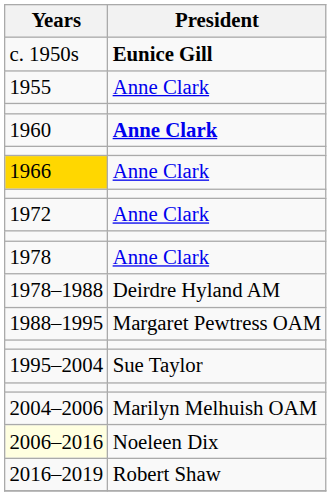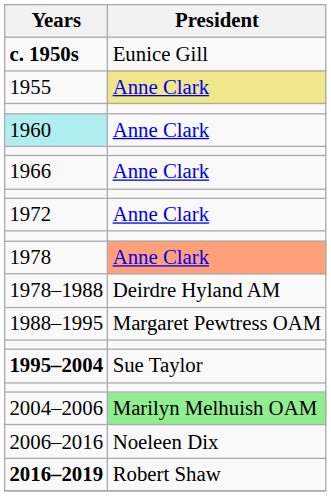(44, 53) normal -> (44, 53) bold
(163, 53) bold -> (160, 53) normal
(161, 86) no background -> (161, 86) khaki background
(30, 129) no background -> (30, 129) paleturquoise background
(165, 129) bold -> (161, 129) normal
(30, 172) gold background -> (30, 172) no background
(161, 257) no background -> (161, 257) lightsalmon background
(56, 365) normal -> (56, 365) bold
(215, 408) no background -> (215, 408) lightgreen background
(56, 441) lightyellow background -> (56, 441) no background
(56, 474) normal -> (56, 474) bold
